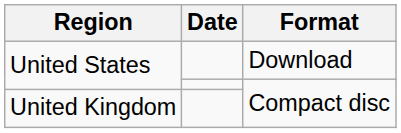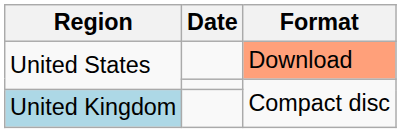(300, 60) no background -> (300, 60) lightsalmon background
(93, 107) no background -> (93, 107) lightblue background
